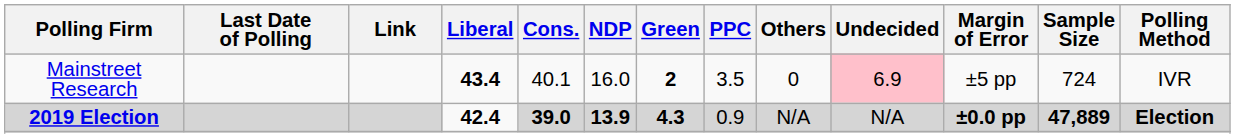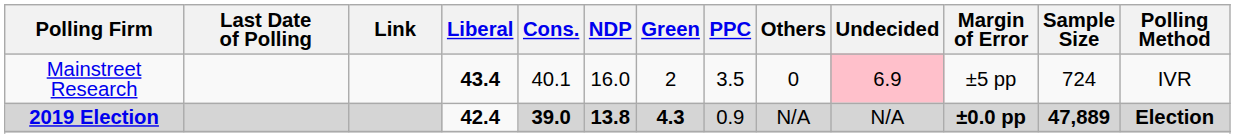(671, 79) bold -> (671, 79) normal
(610, 118) 13.9 -> (610, 118) 13.8
